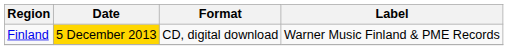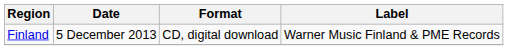(106, 34) gold background -> (106, 34) no background
